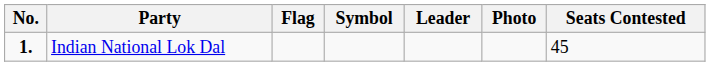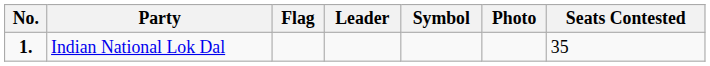columns swapped: (364, 18) <-> (443, 18)
(560, 46) 45 -> (560, 46) 35
